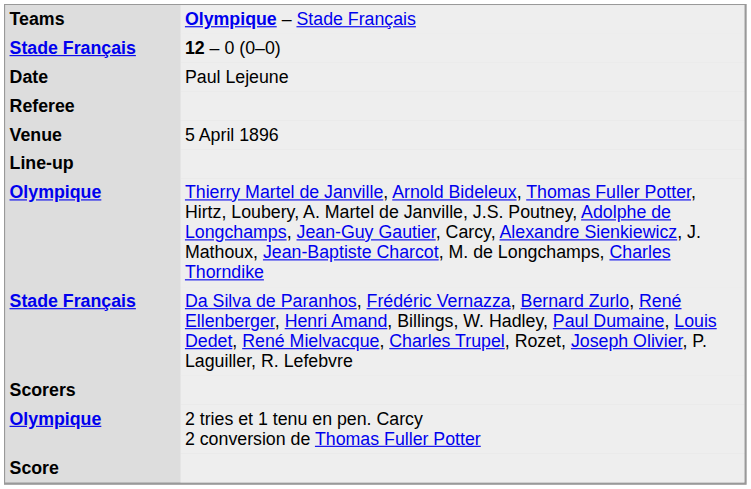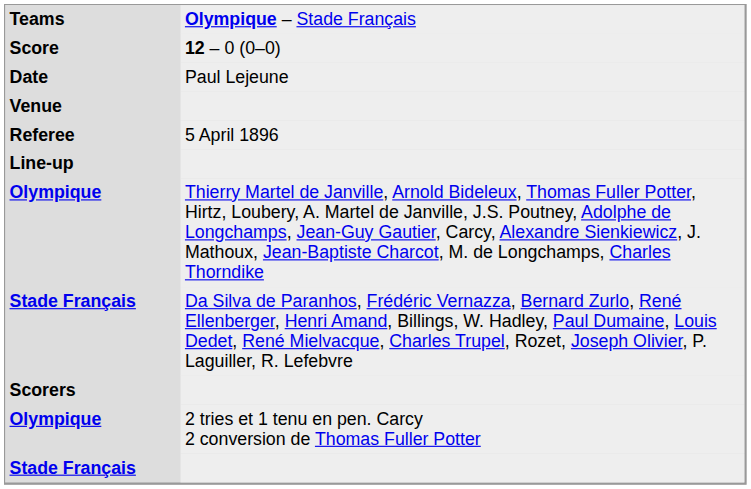(73, 48) Stade Français -> (34, 48) Score
(42, 106) Referee -> (36, 106) Venue
(36, 134) Venue -> (42, 134) Referee
(34, 467) Score -> (73, 467) Stade Français
